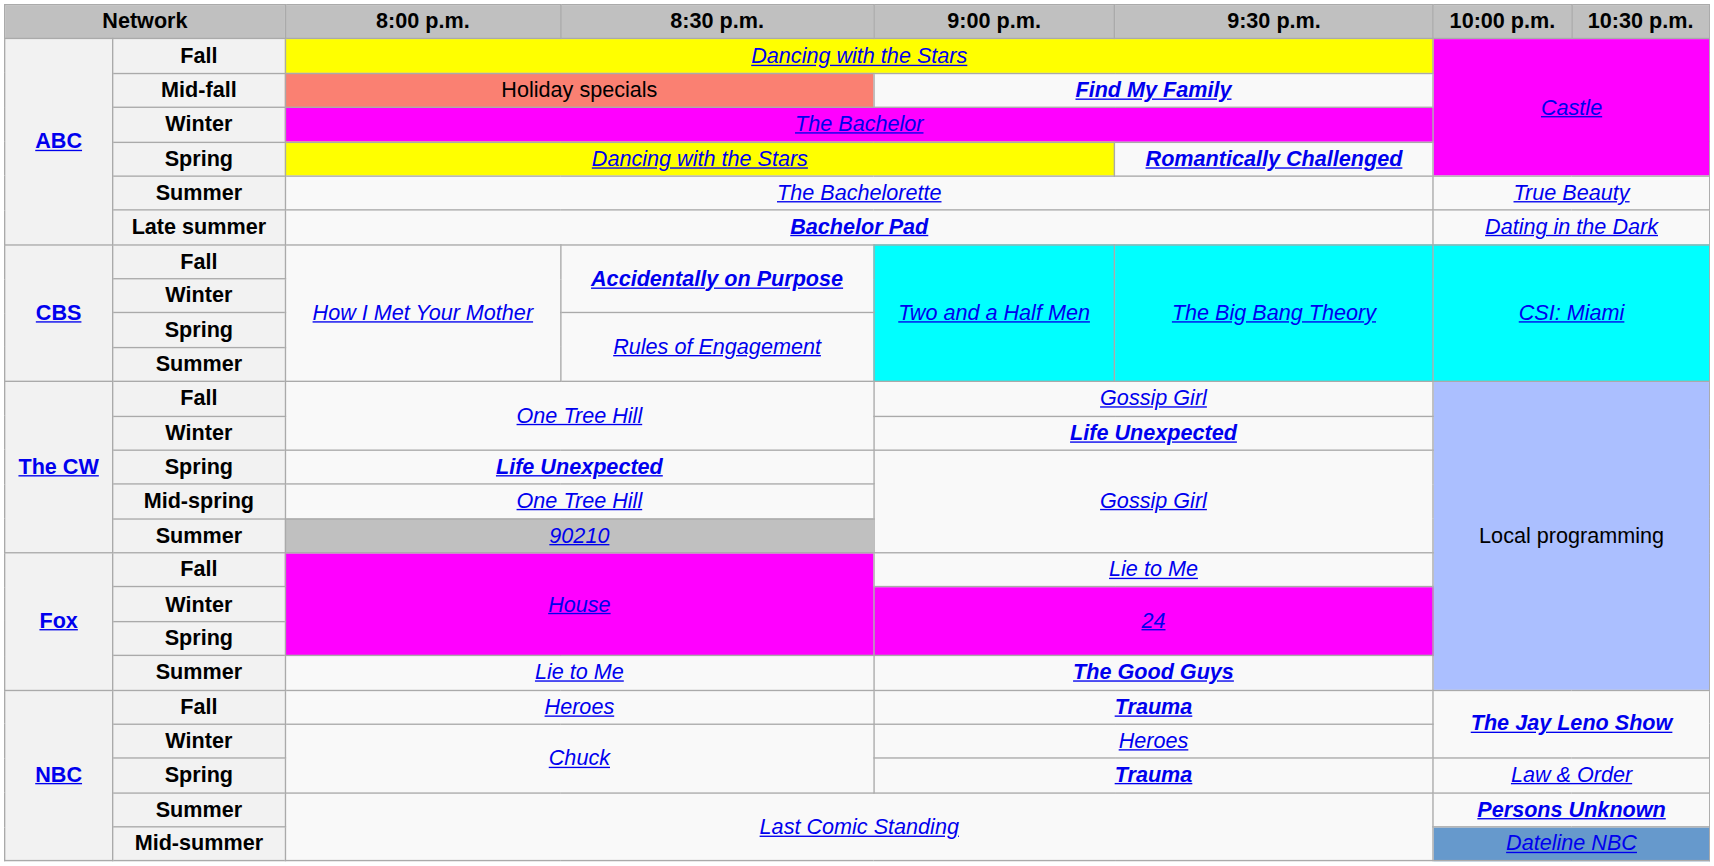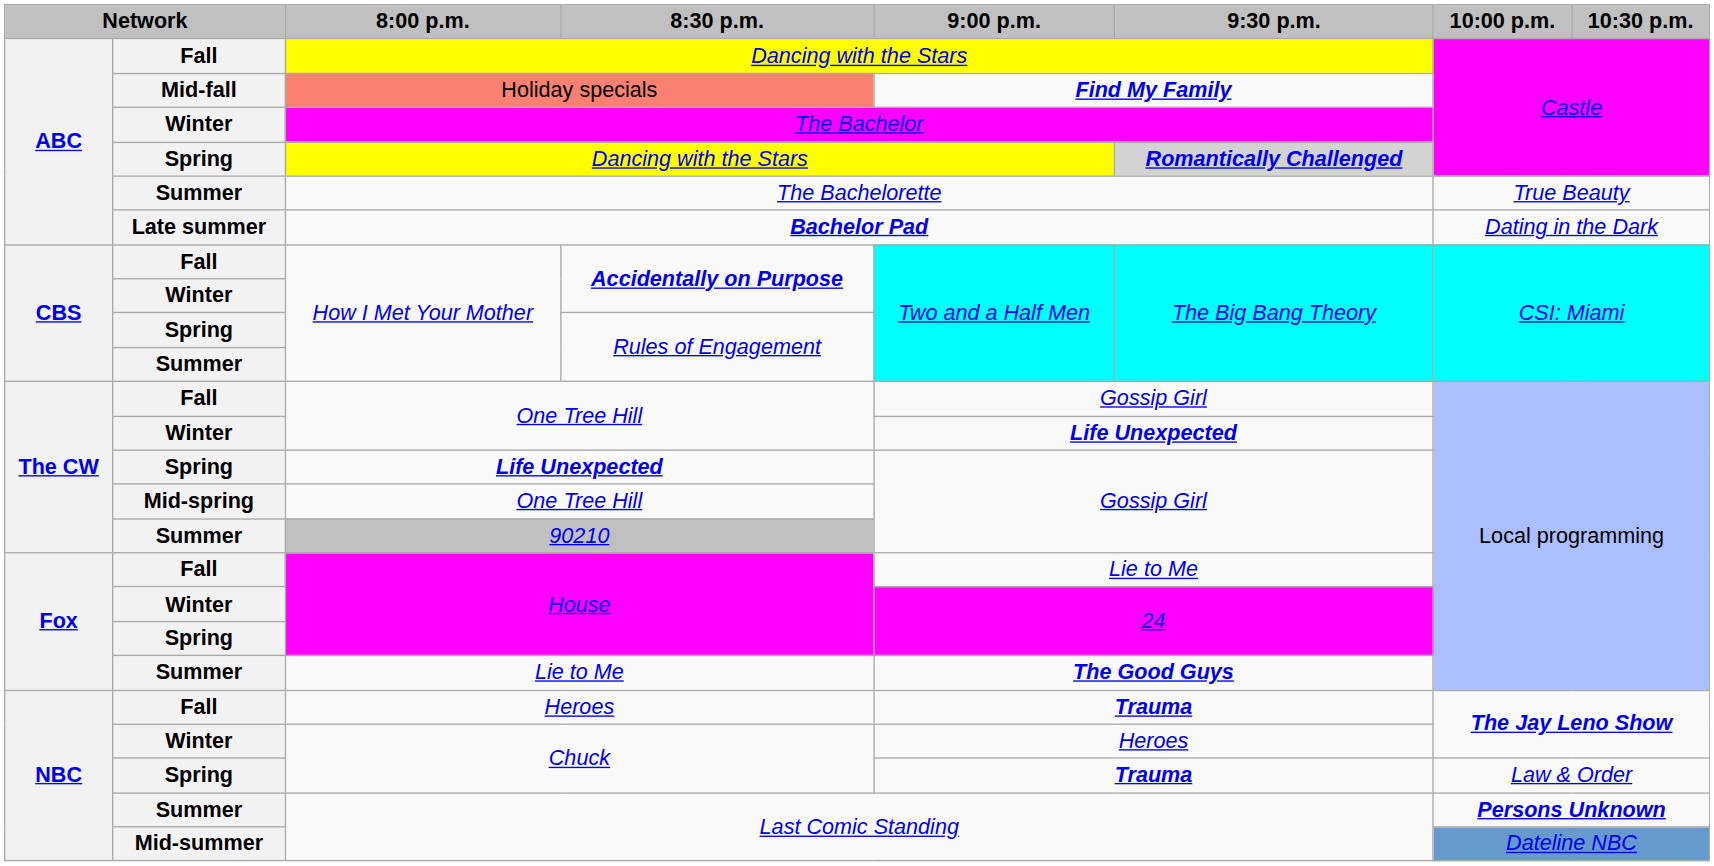(1274, 158) no background -> (1274, 158) lightgrey background
